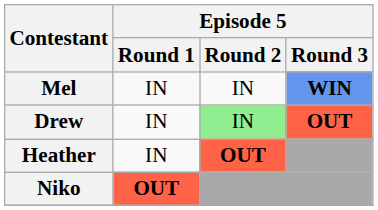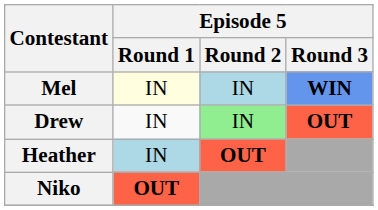(156, 88) no background -> (156, 88) lightyellow background
(243, 88) no background -> (243, 88) lightblue background
(156, 155) no background -> (156, 155) lightblue background
